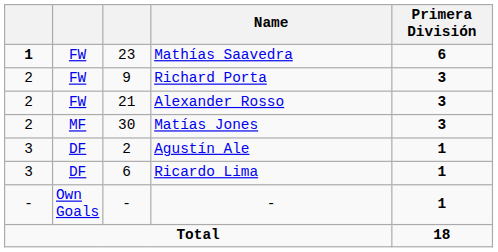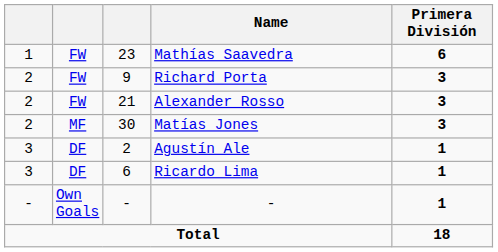(29, 56) bold -> (29, 56) normal
